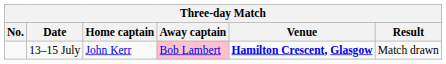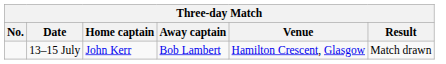(190, 50) pink background -> (190, 50) no background
(302, 50) bold -> (298, 50) normal
